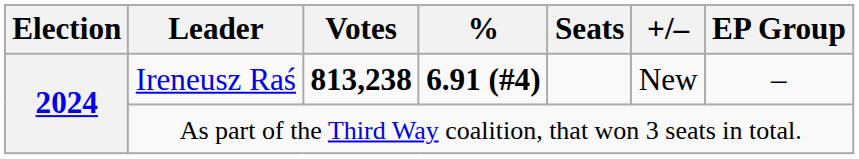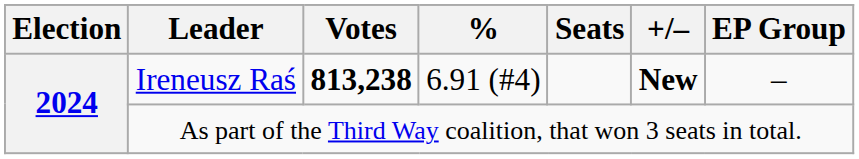(483, 78) bold -> (483, 78) normal
(668, 78) normal -> (668, 78) bold
